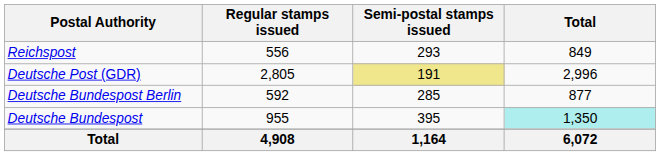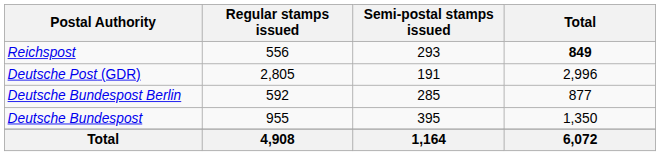(580, 52) normal -> (580, 52) bold
(429, 74) khaki background -> (429, 74) no background
(580, 118) paleturquoise background -> (580, 118) no background
